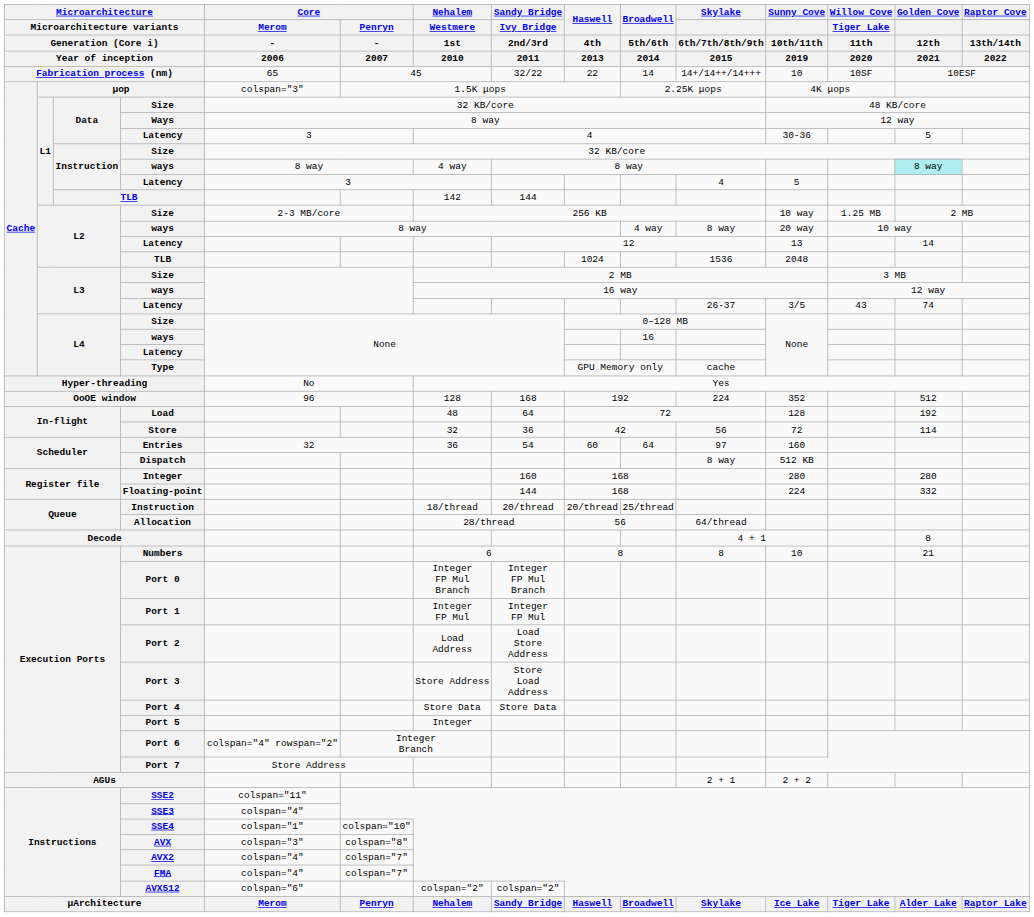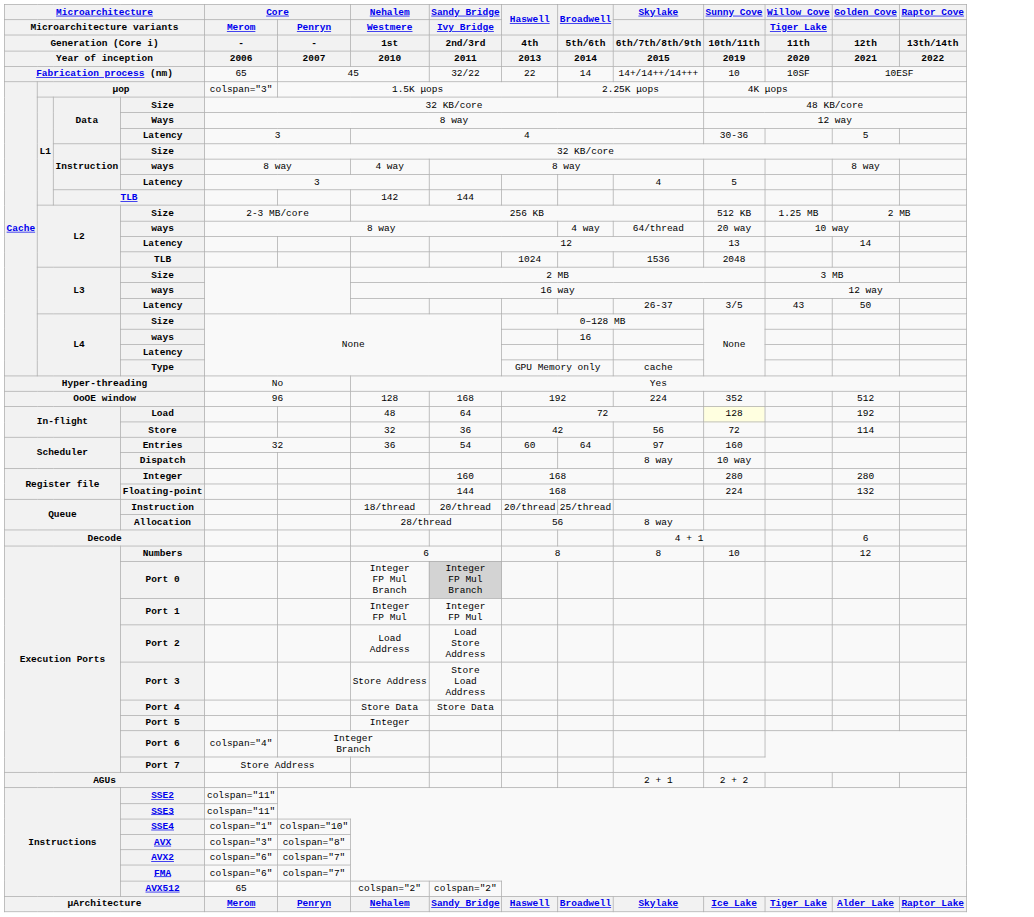(928, 167) paleturquoise background -> (866, 167) no background
(797, 213) 10 way -> (734, 213) 512 KB
(721, 229) 8 way -> (658, 229) 64/thread
(928, 306) 74 -> (866, 306) 50
(797, 414) no background -> (734, 414) lightyellow background
(797, 461) 512 KB -> (734, 461) 10 way
(928, 492) 332 -> (866, 492) 132
(721, 523) 64/thread -> (658, 523) 8 way
(928, 538) 8 -> (866, 538) 6
(928, 553) 21 -> (866, 553) 12
(528, 580) no background -> (465, 580) lightgrey background
(272, 744) colspan="4" rowspan="2" -> (241, 744) colspan="4"
(272, 811) colspan="4" -> (241, 811) colspan="11"
(272, 858) colspan="4" -> (241, 858) colspan="6"
(272, 873) colspan="4" -> (241, 873) colspan="6"
(272, 889) colspan="6" -> (241, 889) 65
